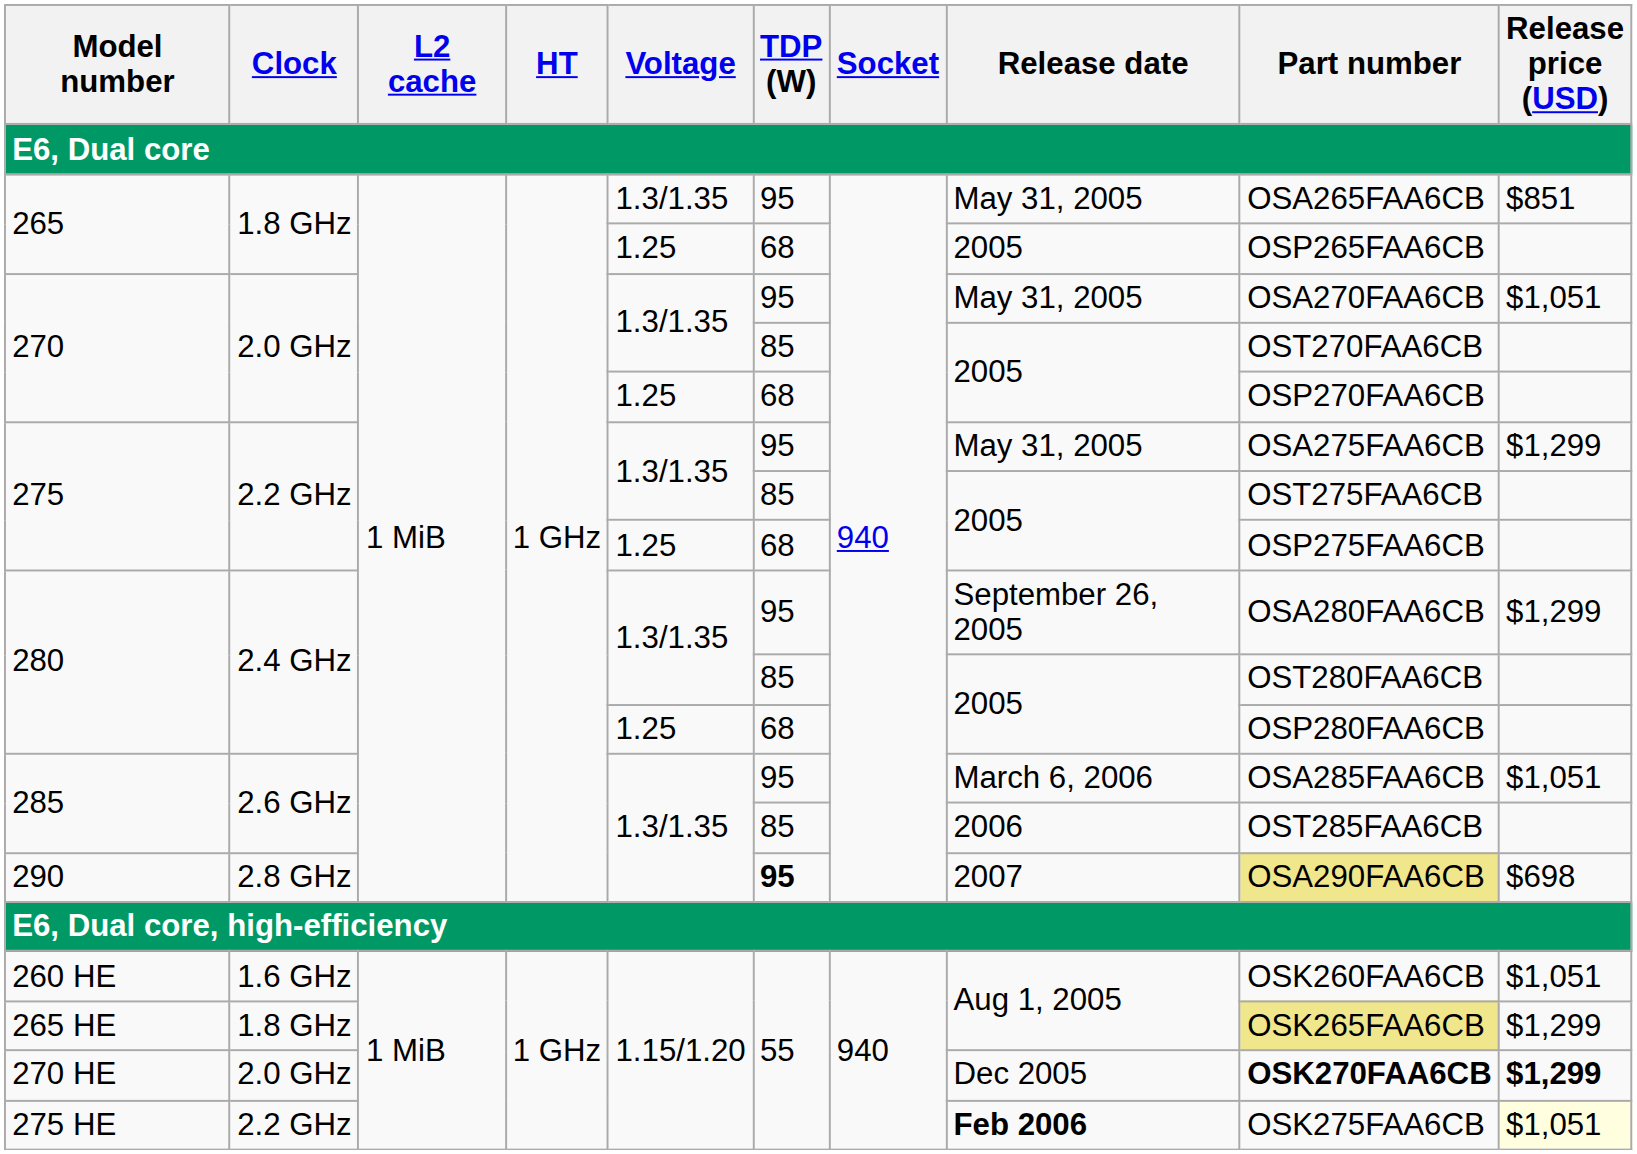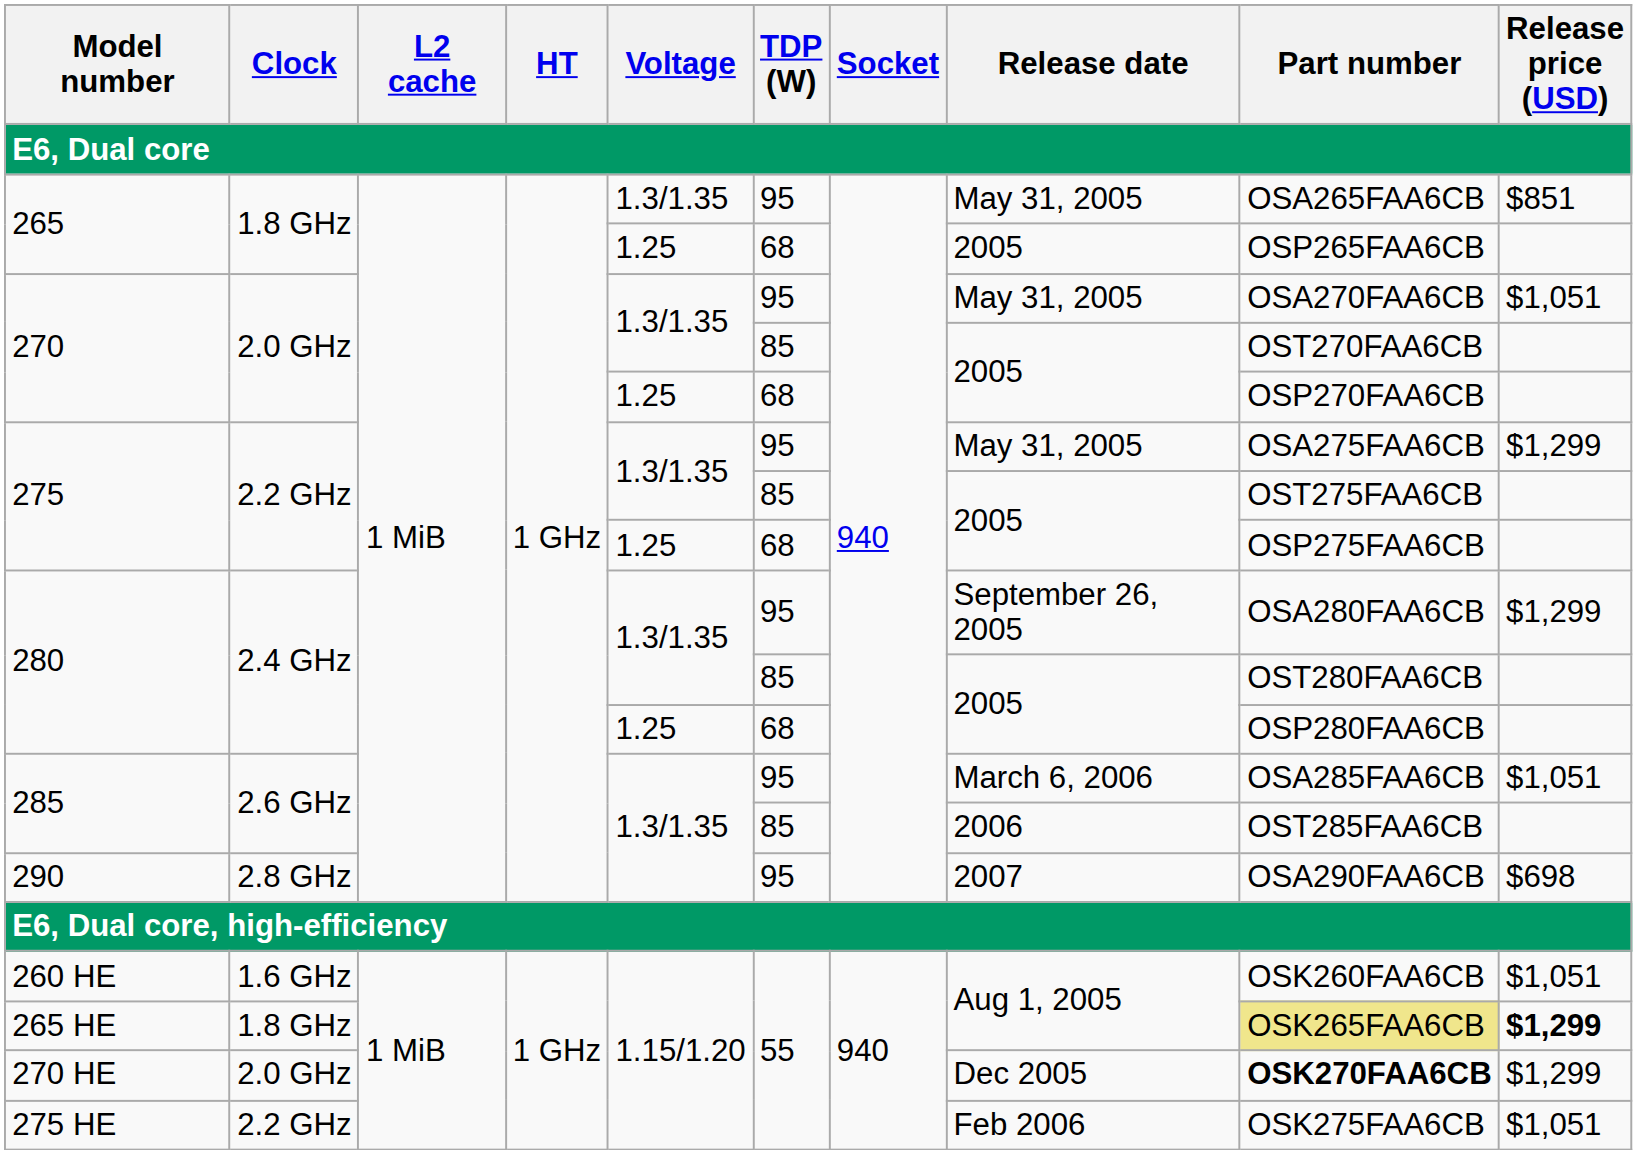(777, 876) bold -> (777, 876) normal
(1366, 876) khaki background -> (1366, 876) no background
(1554, 1025) normal -> (1554, 1025) bold
(1554, 1074) bold -> (1554, 1074) normal
(1020, 1124) bold -> (1019, 1124) normal
(1554, 1124) lightyellow background -> (1554, 1124) no background
